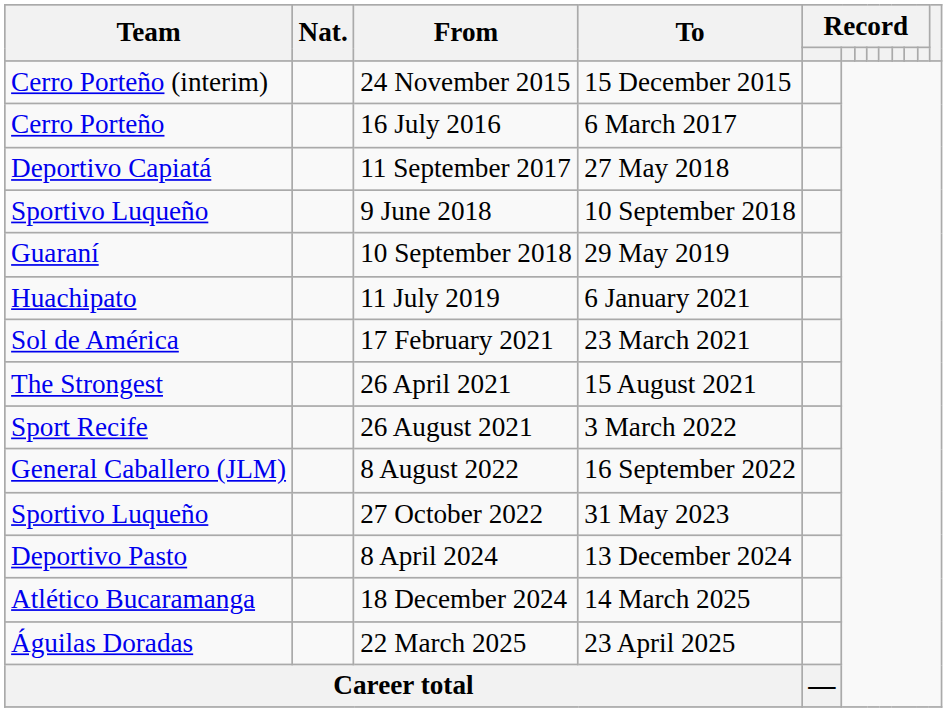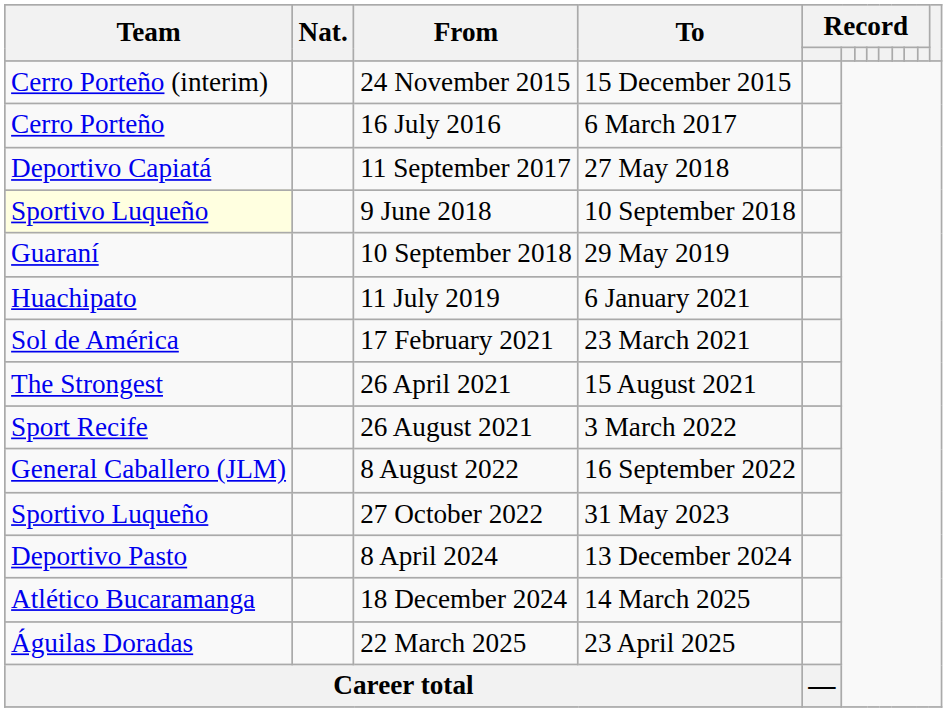(110, 211) no background -> (110, 211) lightyellow background
